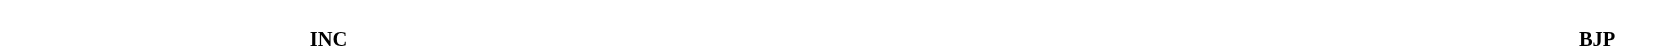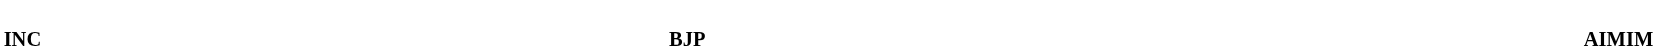+ column: (1619, 11)
